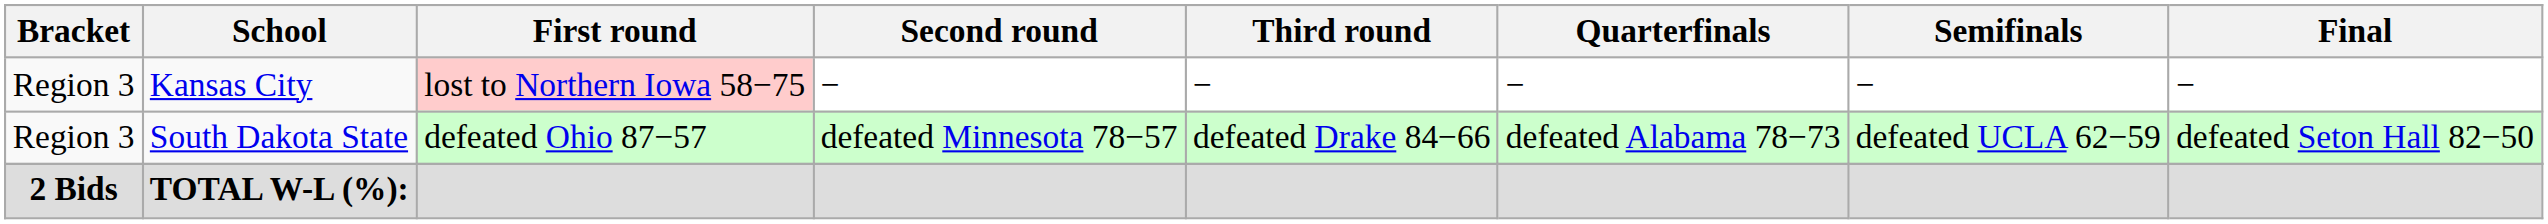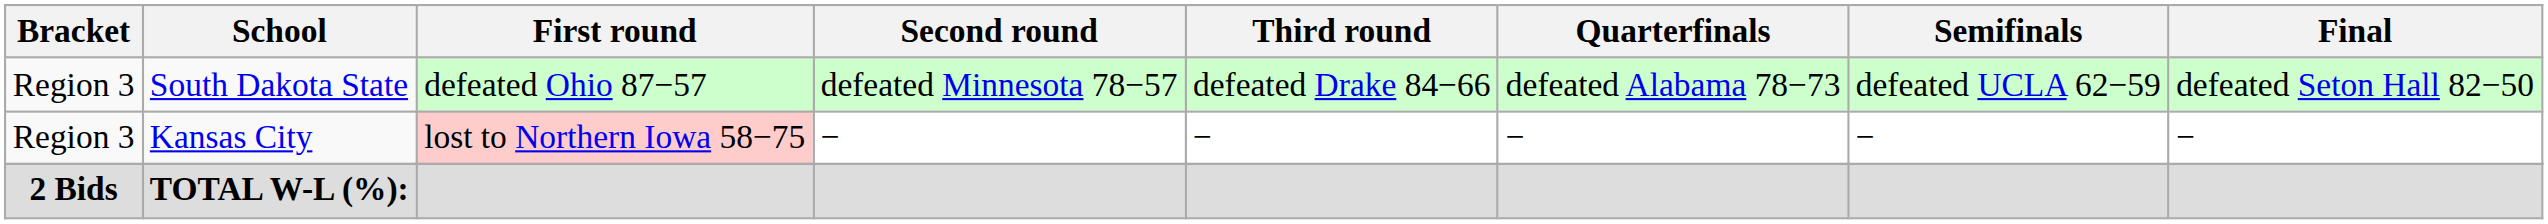rows swapped: (279, 137) <-> (231, 84)
